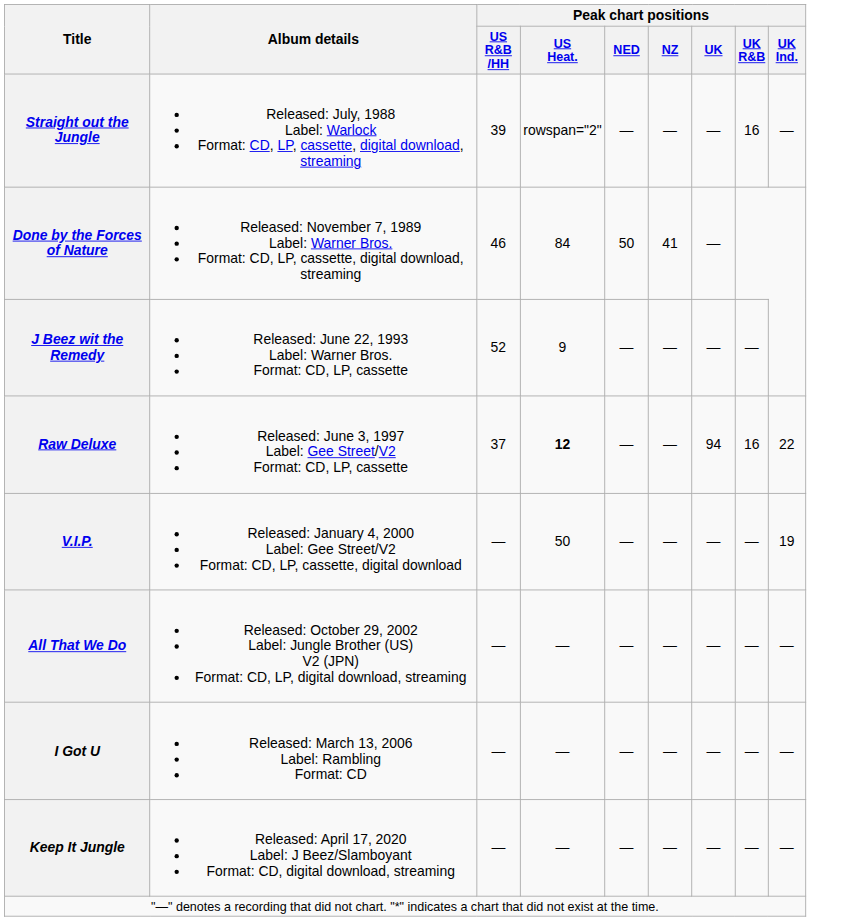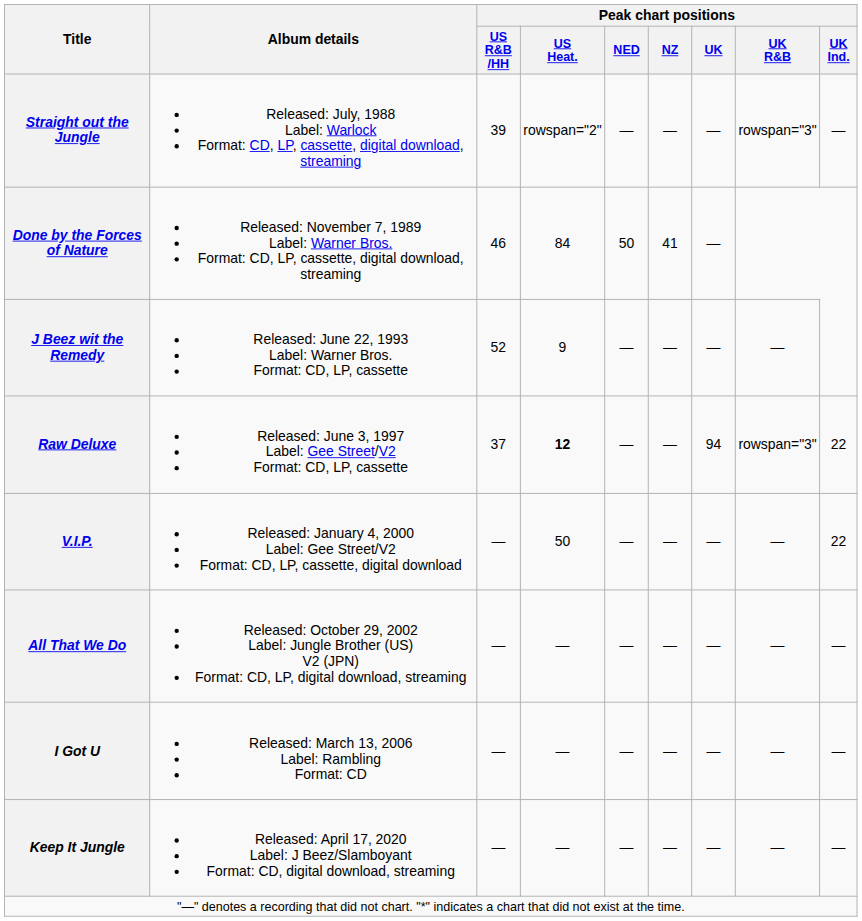(752, 130) 16 -> (778, 130) rowspan="3"
(752, 444) 16 -> (778, 444) rowspan="3"
(787, 541) 19 -> (839, 541) 22
